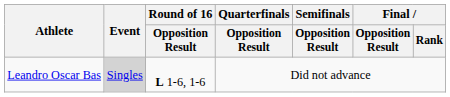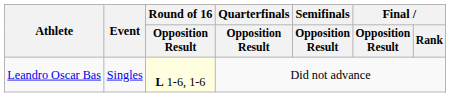(125, 75) lightgrey background -> (125, 75) no background
(180, 82) no background -> (180, 82) lightyellow background
